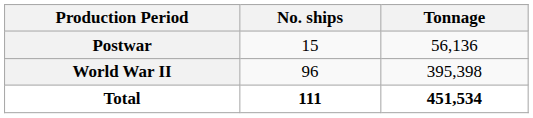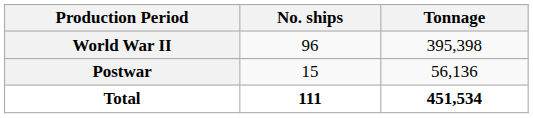rows swapped: (122, 71) <-> (122, 44)
